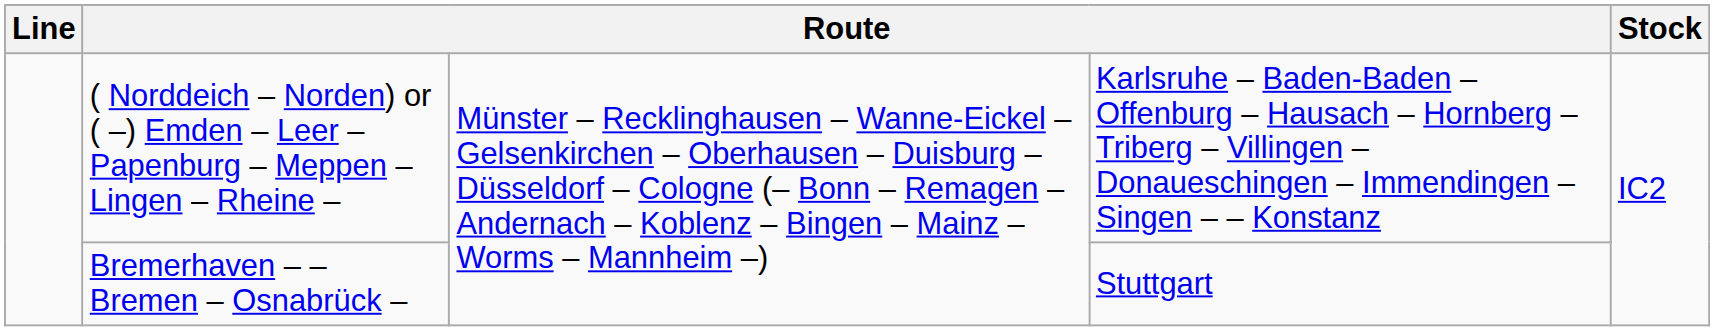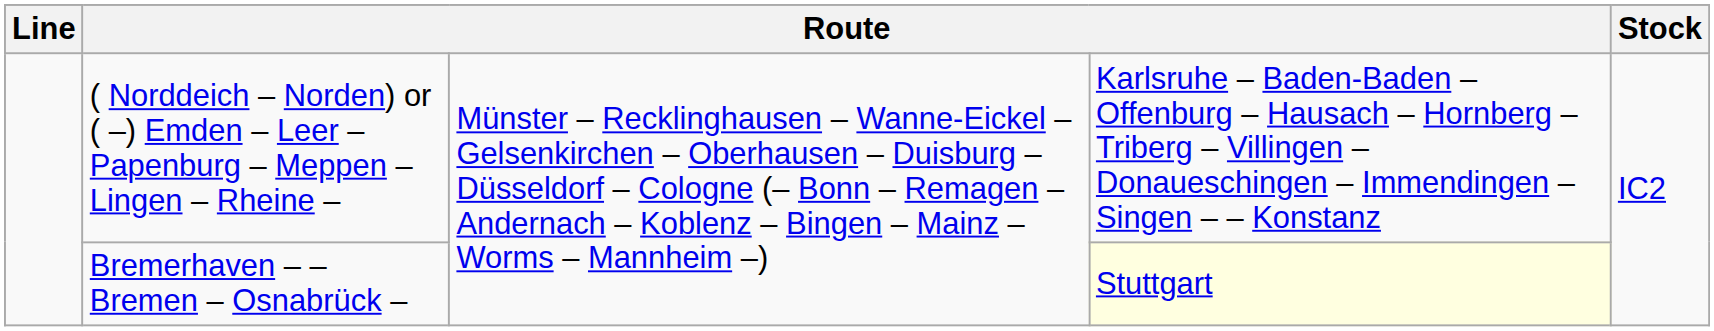(1154, 283) no background -> (1154, 283) lightyellow background
